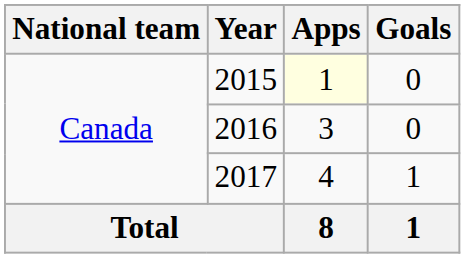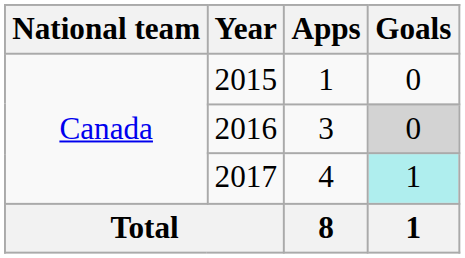(326, 78) lightyellow background -> (326, 78) no background
(413, 128) no background -> (413, 128) lightgrey background
(413, 177) no background -> (413, 177) paleturquoise background
